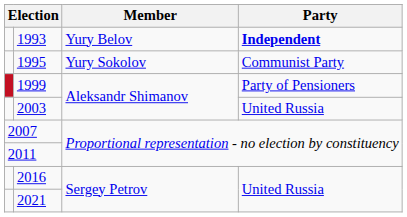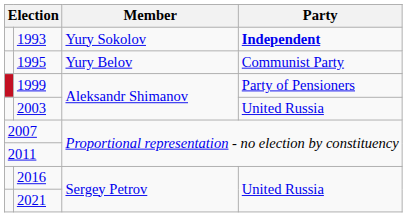(99, 39) Yury Belov -> (106, 39) Yury Sokolov
(106, 62) Yury Sokolov -> (99, 62) Yury Belov
